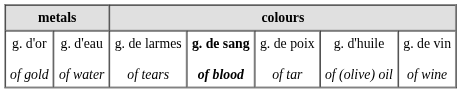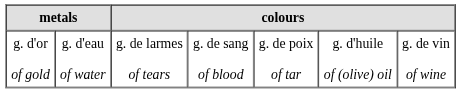(221, 59) bold -> (221, 59) normal
